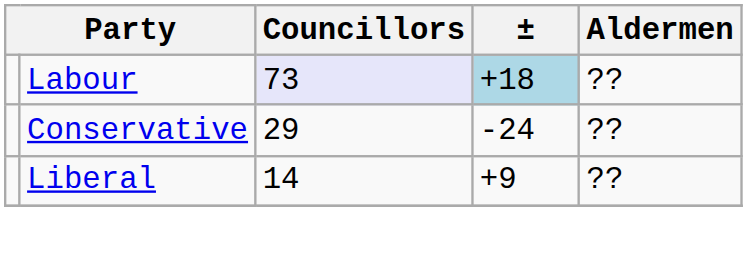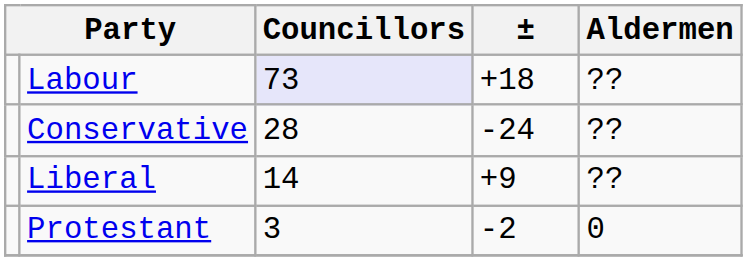(507, 80) lightblue background -> (507, 80) no background
(281, 130) 29 -> (281, 130) 28
+ row: (119, 230)
